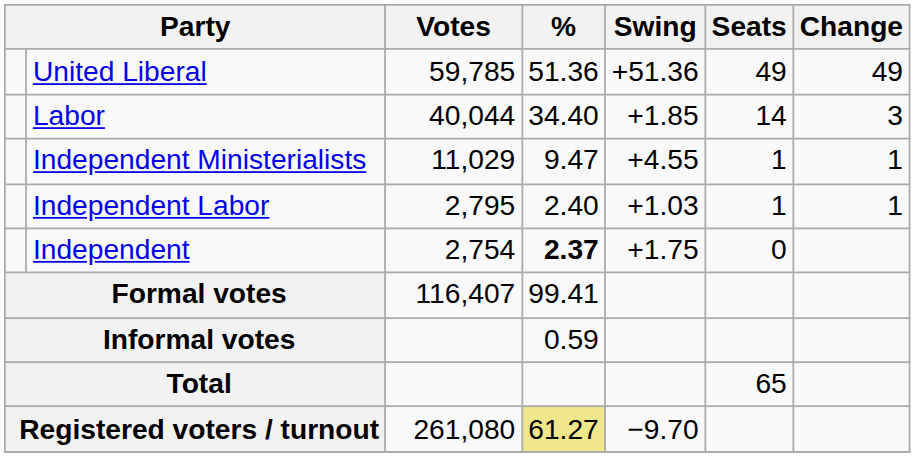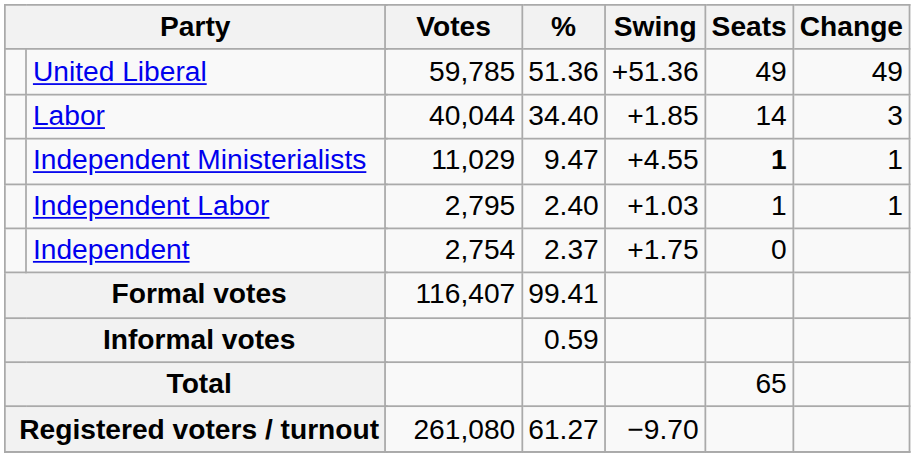(779, 160) normal -> (779, 160) bold
(571, 250) bold -> (571, 250) normal
(563, 428) khaki background -> (563, 428) no background
